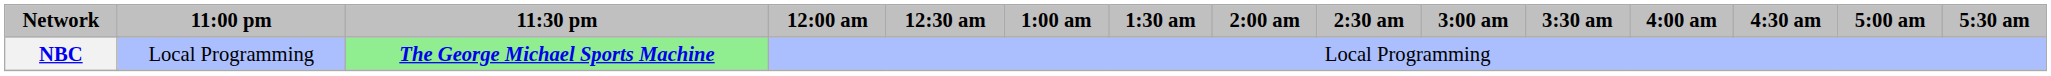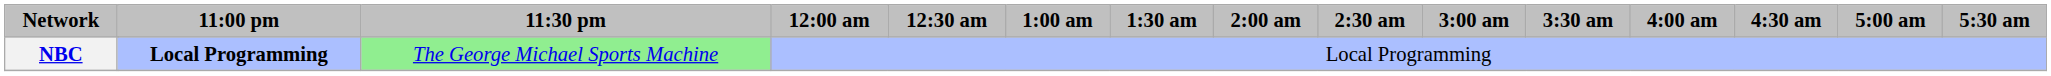(231, 53) normal -> (239, 53) bold
(557, 53) bold -> (566, 53) normal
